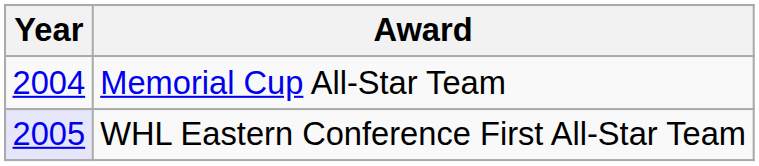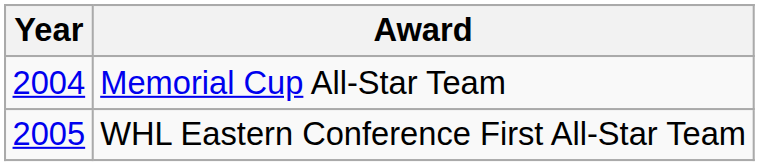(49, 133) lavender background -> (49, 133) no background
